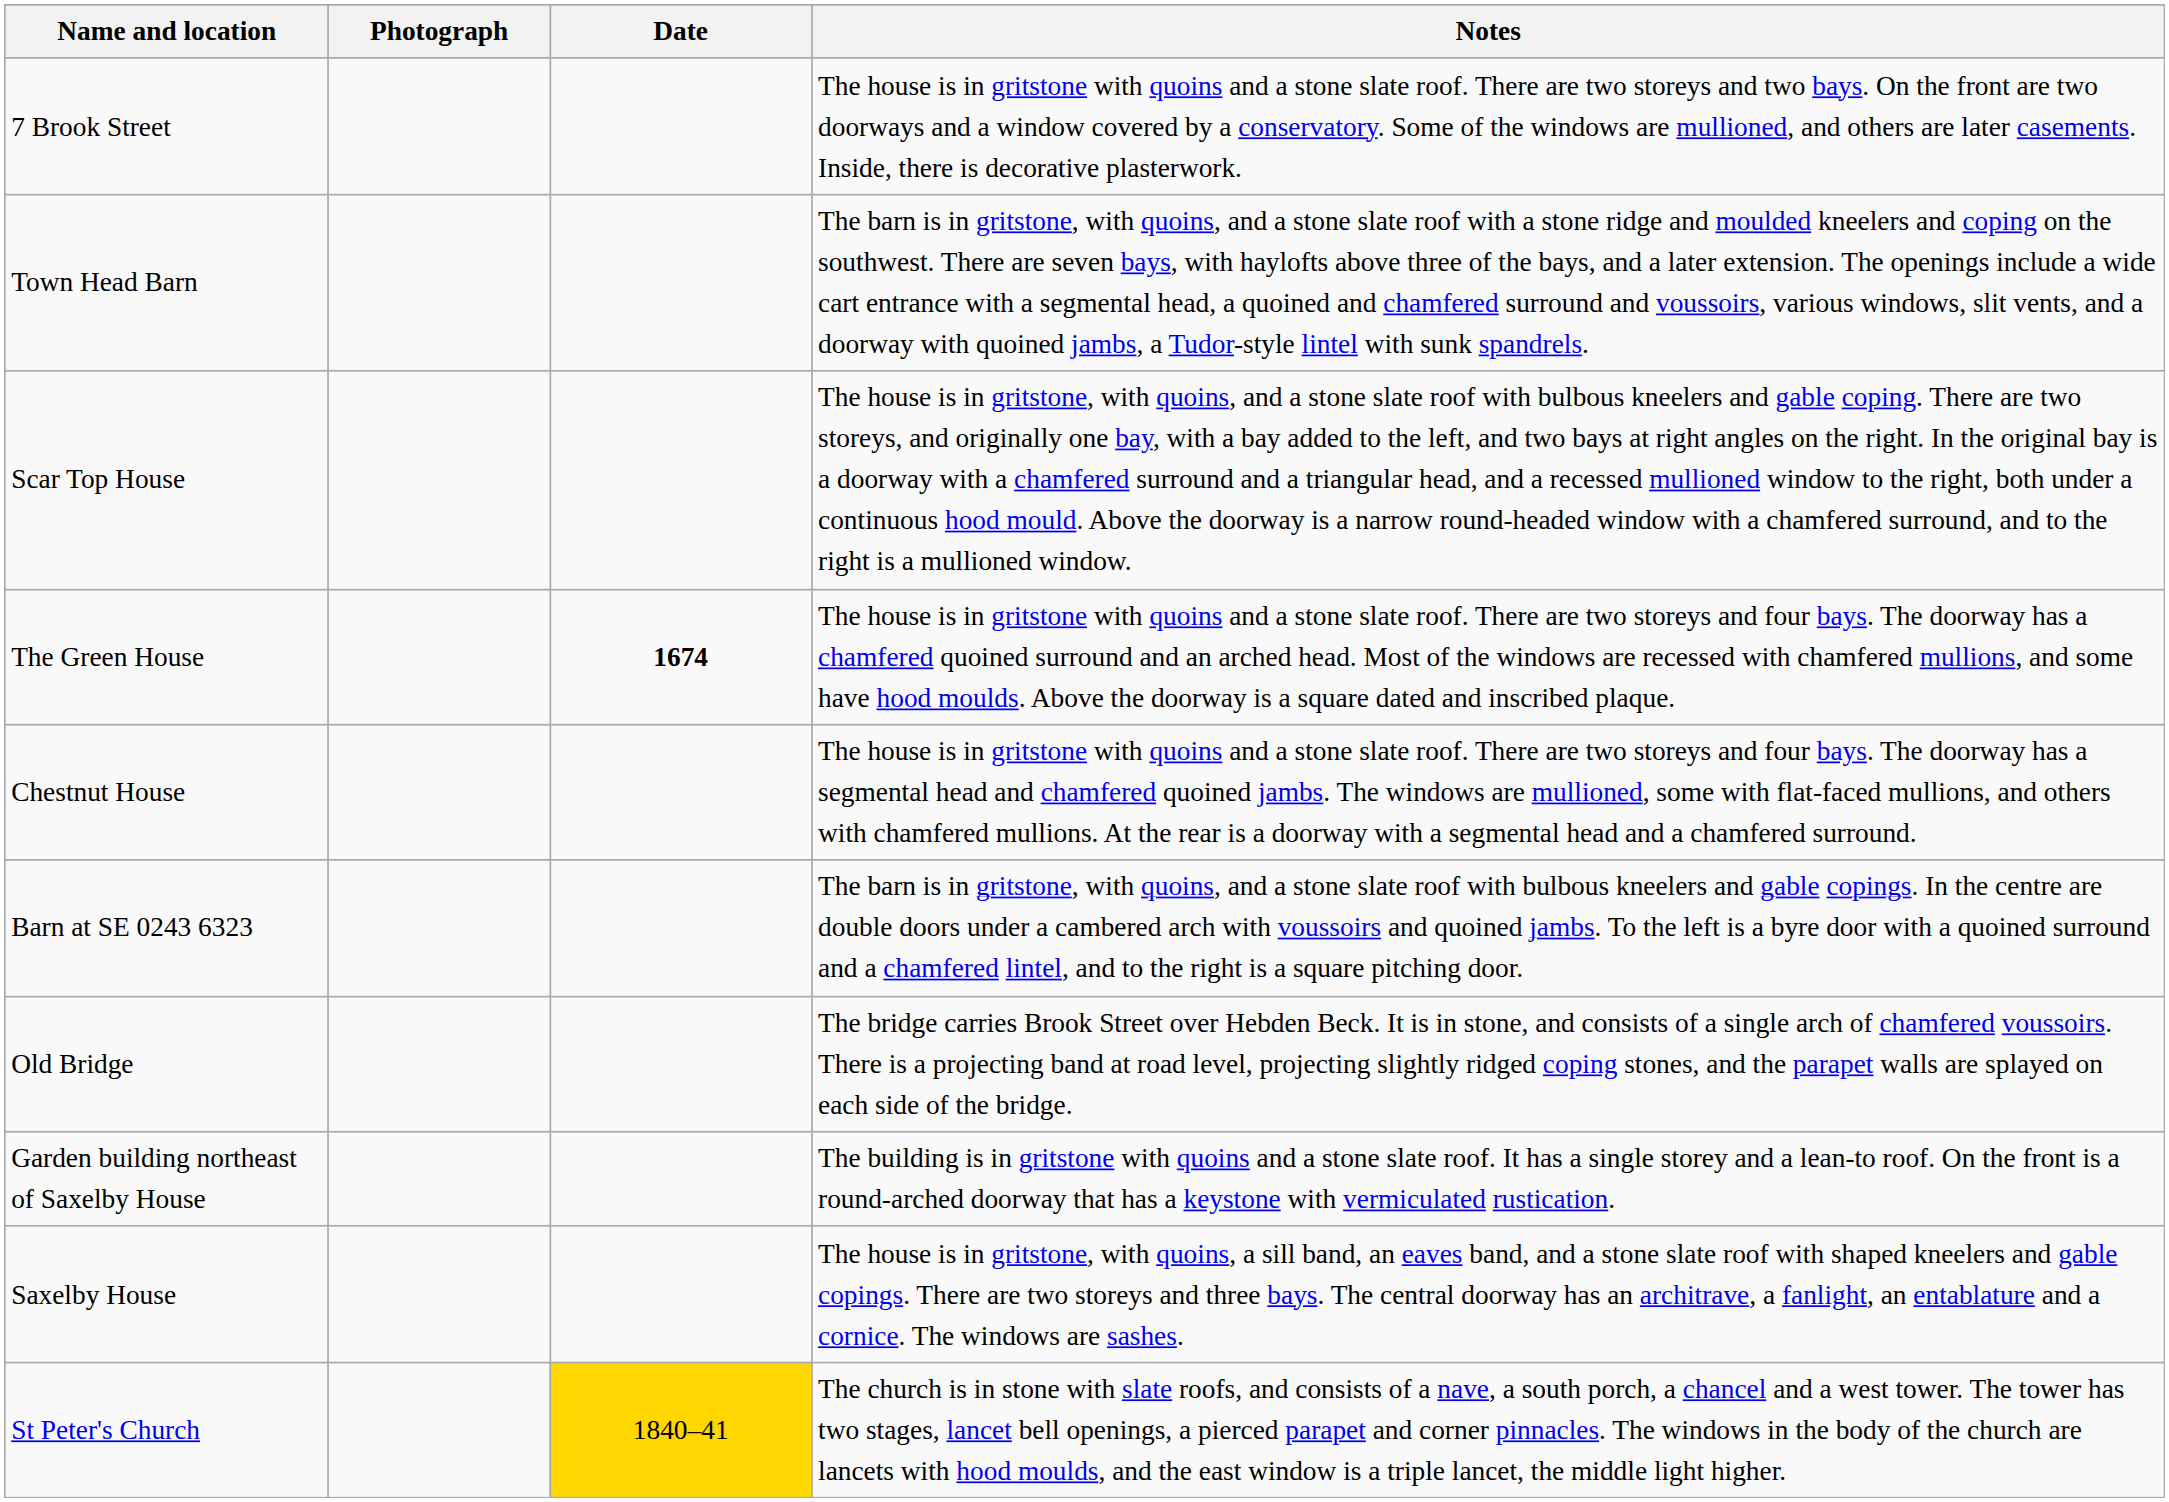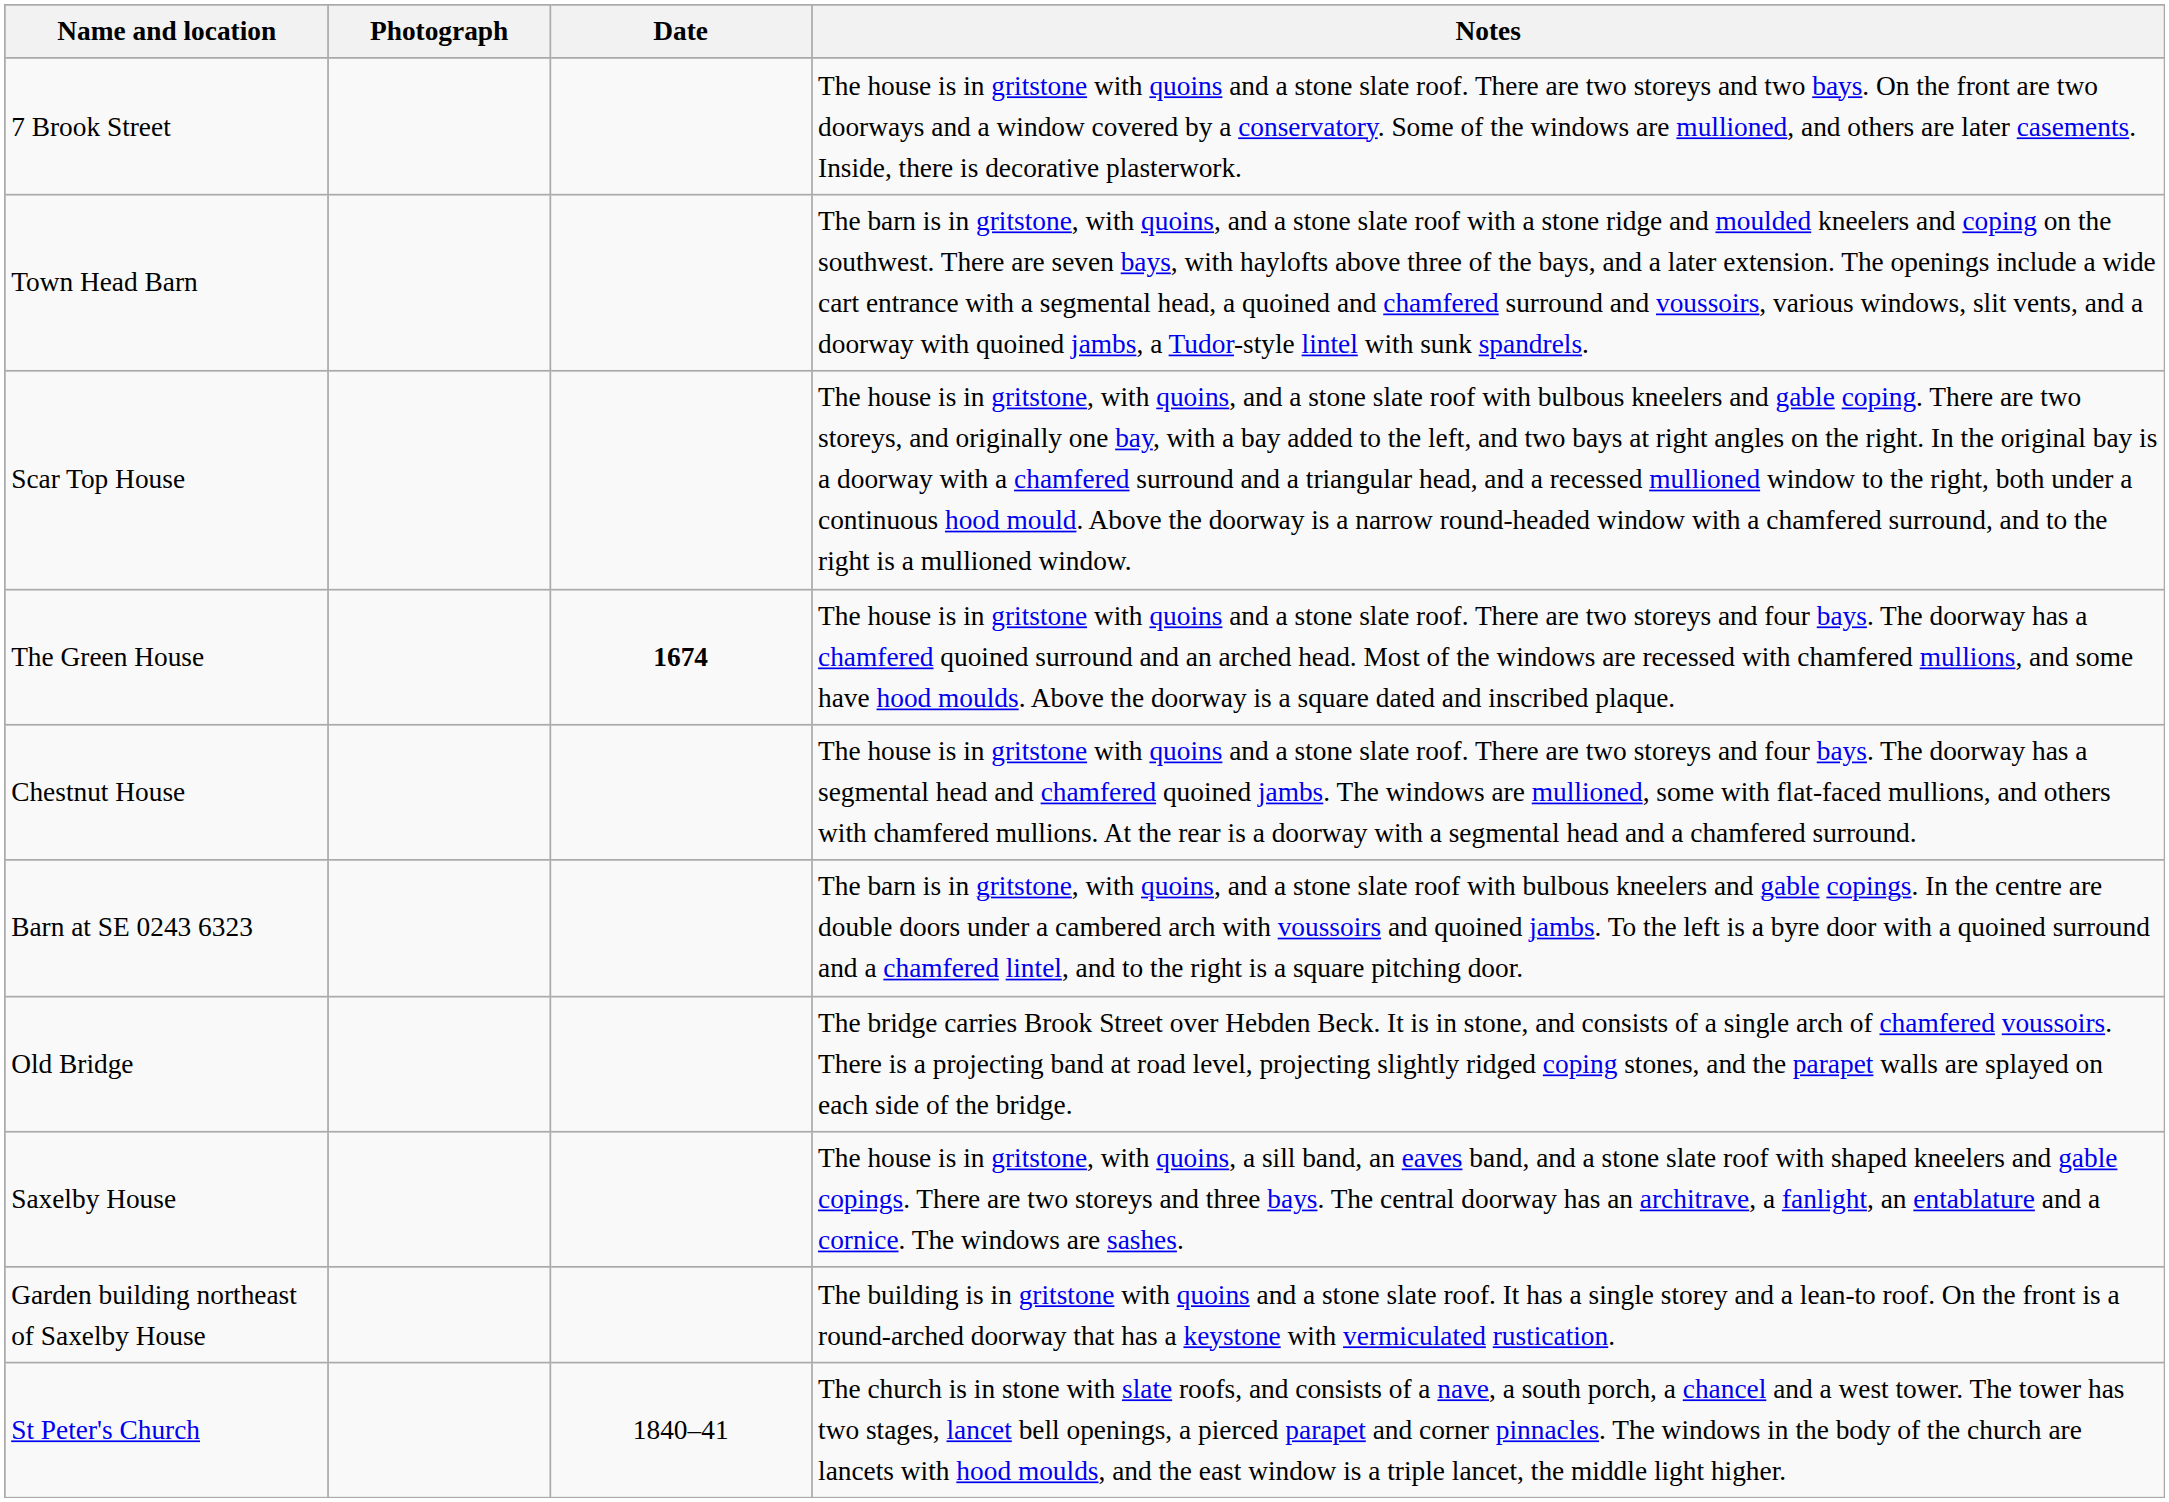rows swapped: (154, 1178) <-> (94, 1293)
(681, 1429) gold background -> (681, 1429) no background
